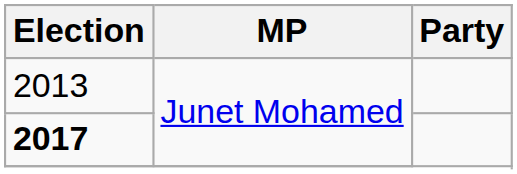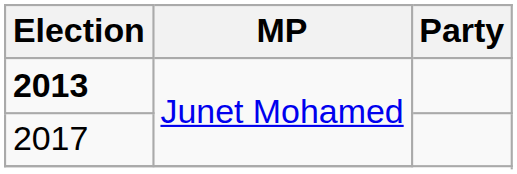(51, 85) normal -> (51, 85) bold
(51, 138) bold -> (51, 138) normal
